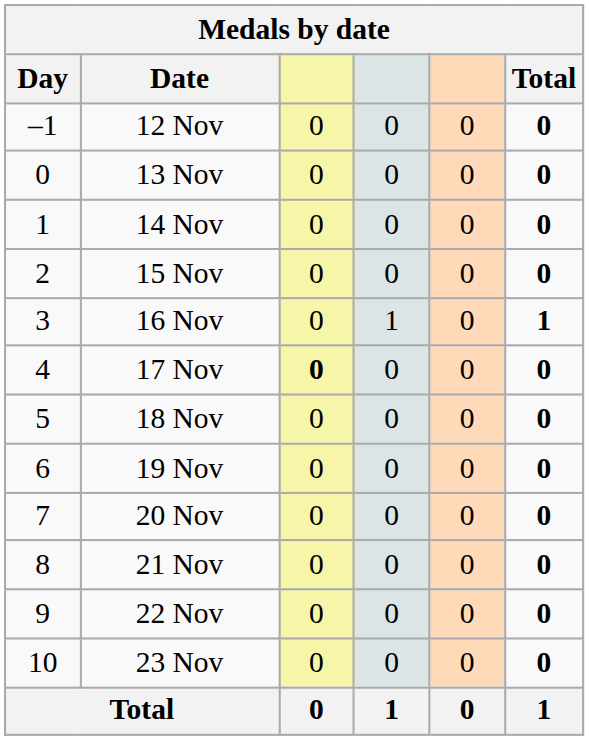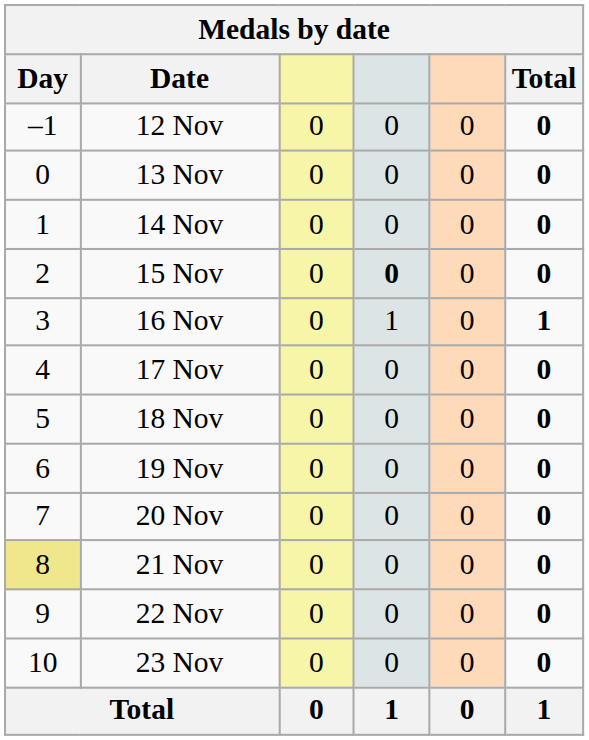(392, 272) normal -> (392, 272) bold
(316, 370) bold -> (316, 370) normal
(43, 564) no background -> (43, 564) khaki background
